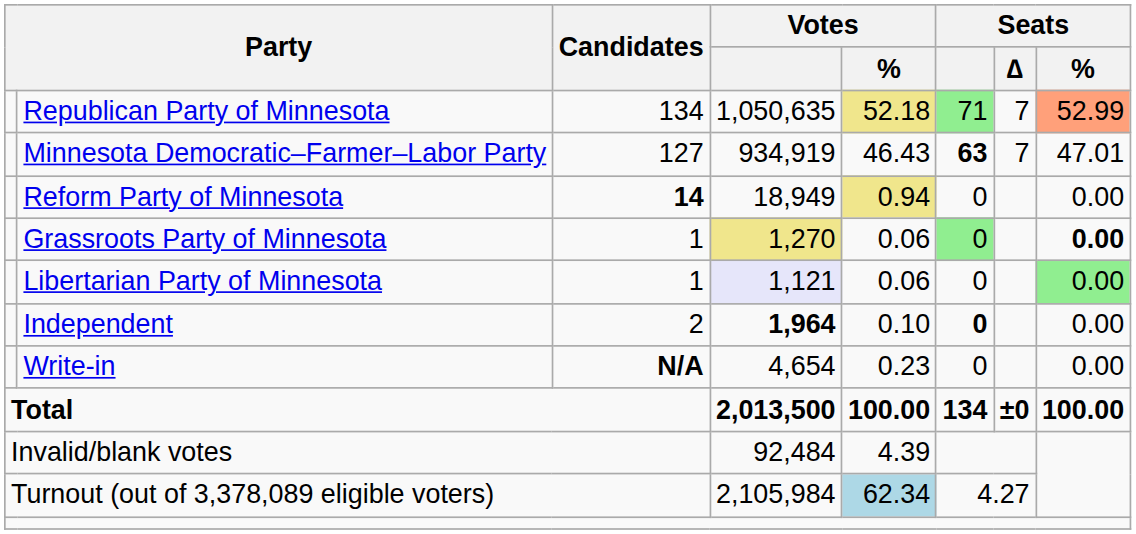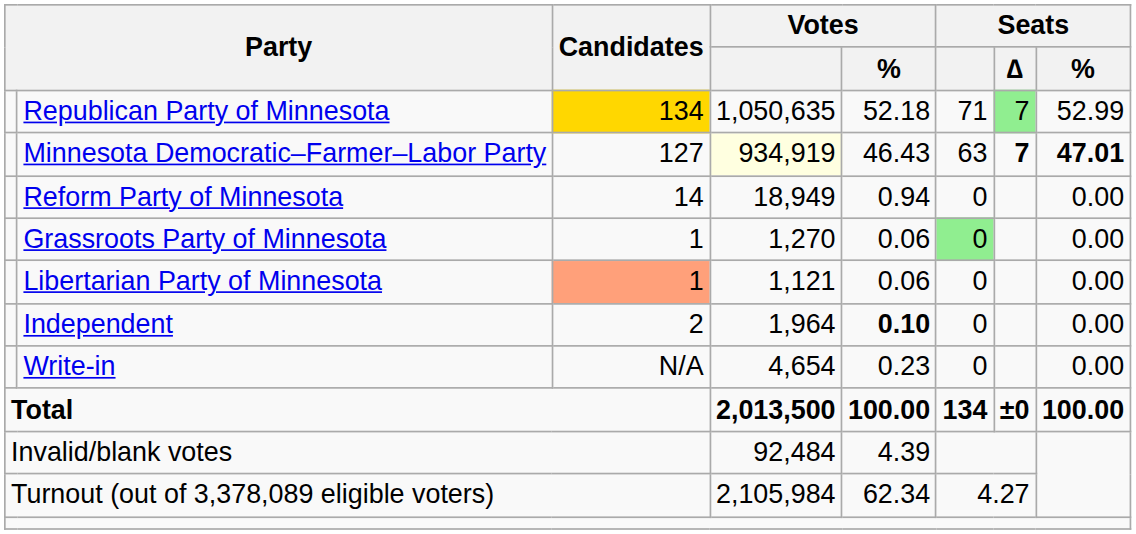(681, 111) no background -> (681, 111) gold background
(897, 111) khaki background -> (897, 111) no background
(972, 111) lightgreen background -> (972, 111) no background
(1022, 111) no background -> (1022, 111) lightgreen background
(1091, 111) lightsalmon background -> (1091, 111) no background
(787, 153) no background -> (787, 153) lightyellow background
(972, 153) bold -> (972, 153) normal
(1022, 153) normal -> (1022, 153) bold
(1091, 153) normal -> (1091, 153) bold
(689, 196) bold -> (689, 196) normal
(904, 196) khaki background -> (904, 196) no background
(802, 238) khaki background -> (802, 238) no background
(1098, 238) bold -> (1098, 238) normal
(696, 281) no background -> (696, 281) lightsalmon background
(802, 281) lavender background -> (802, 281) no background
(1098, 281) lightgreen background -> (1098, 281) no background
(802, 324) bold -> (802, 324) normal
(904, 324) normal -> (904, 324) bold
(980, 324) bold -> (980, 324) normal
(680, 366) bold -> (681, 366) normal
(897, 494) lightblue background -> (897, 494) no background
